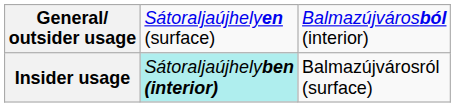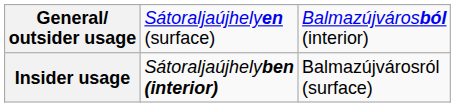(219, 77) paleturquoise background -> (219, 77) no background
